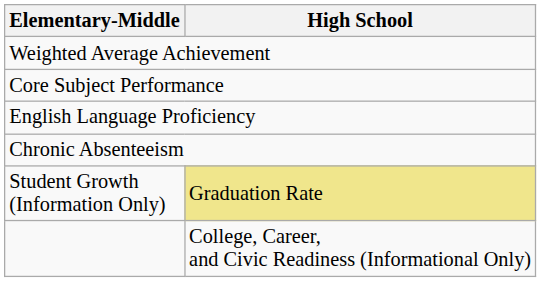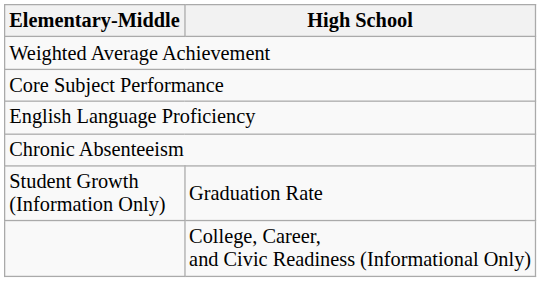(256, 193) khaki background -> (256, 193) no background
